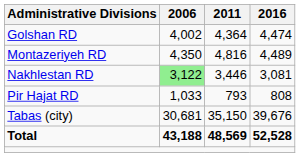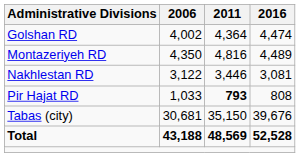(186, 75) lightgreen background -> (186, 75) no background
(236, 95) normal -> (236, 95) bold
